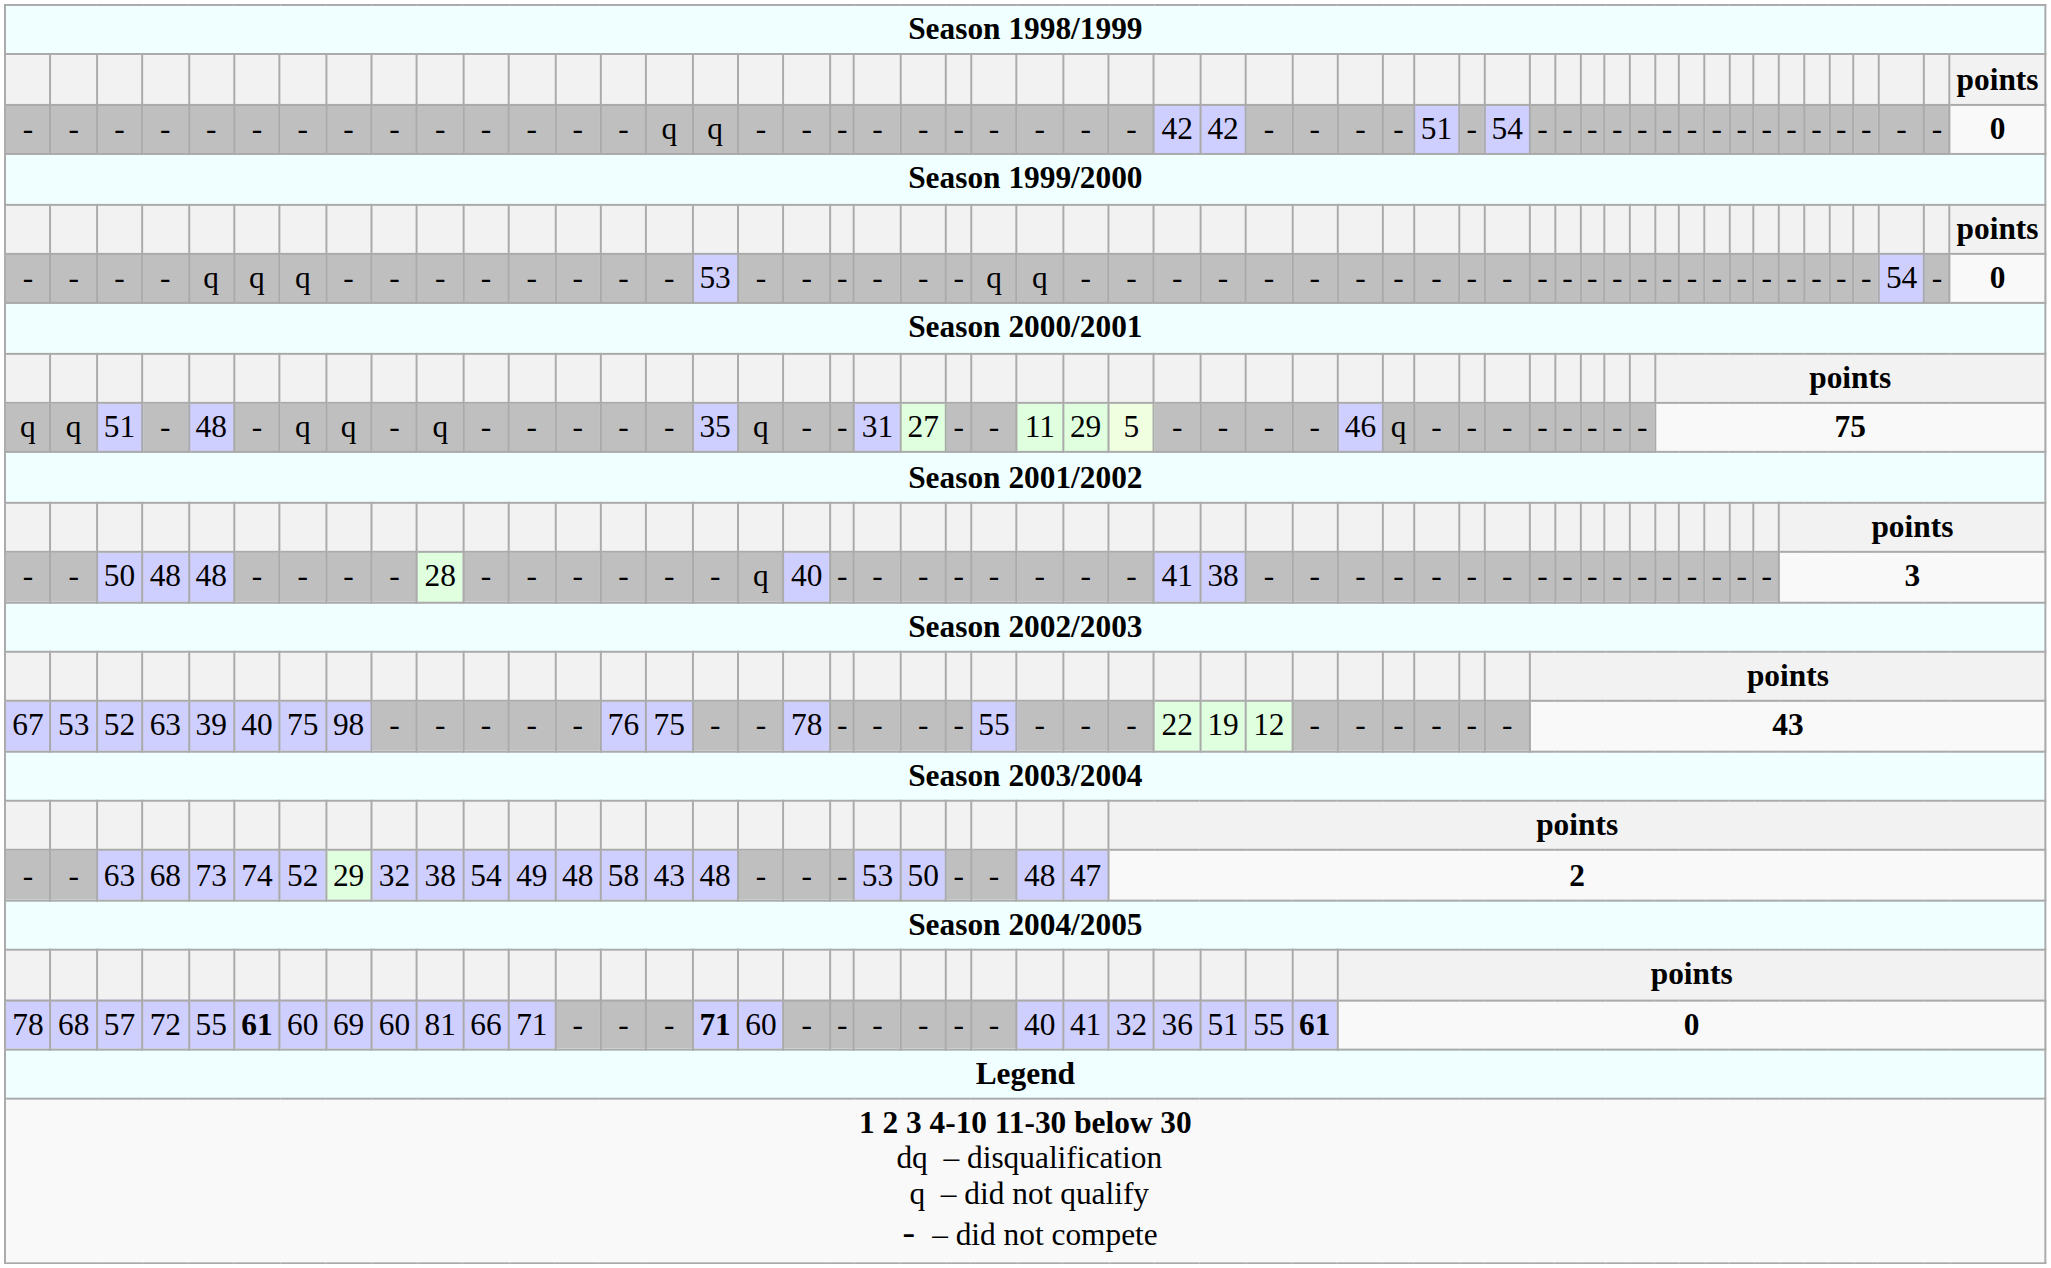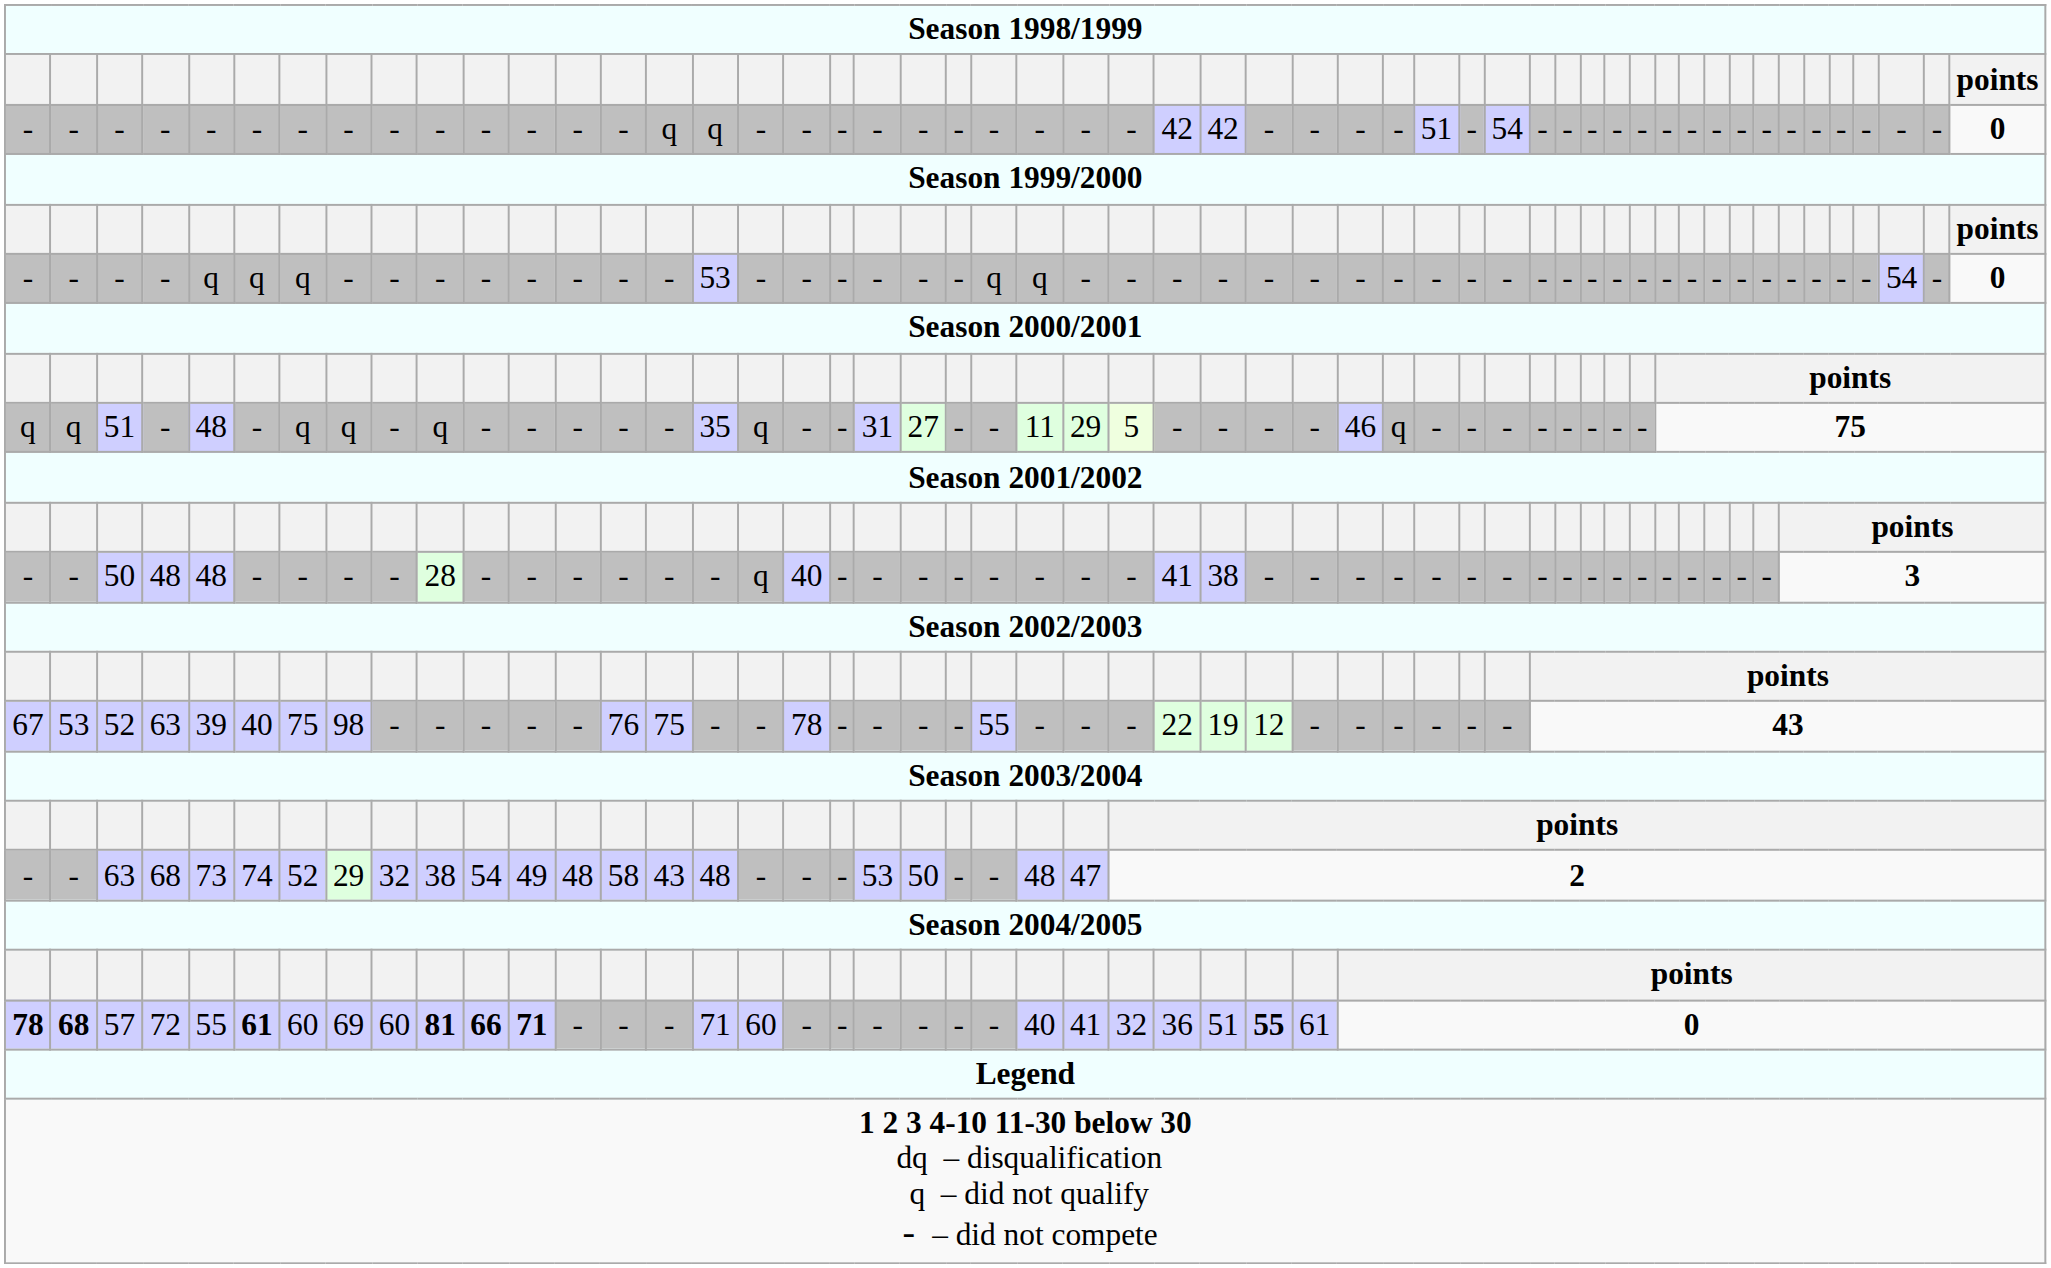(28, 1024) normal -> (28, 1024) bold
(74, 1024) normal -> (74, 1024) bold
(440, 1024) normal -> (440, 1024) bold
(486, 1024) normal -> (486, 1024) bold
(532, 1024) normal -> (532, 1024) bold
(715, 1024) bold -> (715, 1024) normal
(1269, 1024) normal -> (1269, 1024) bold
(1315, 1024) bold -> (1315, 1024) normal
